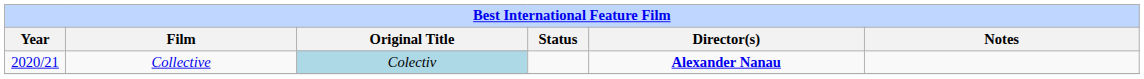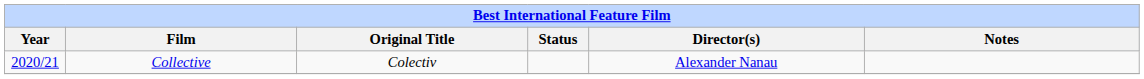(412, 62) lightblue background -> (412, 62) no background
(726, 62) bold -> (726, 62) normal
